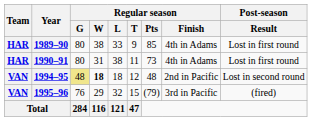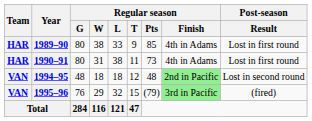(80, 76) khaki background -> (80, 76) no background
(99, 76) bold -> (99, 76) normal
(191, 76) no background -> (191, 76) lightgreen background
(191, 92) no background -> (191, 92) lightgreen background
